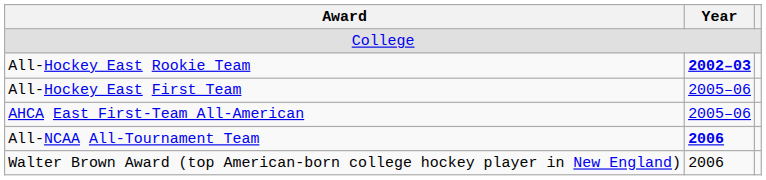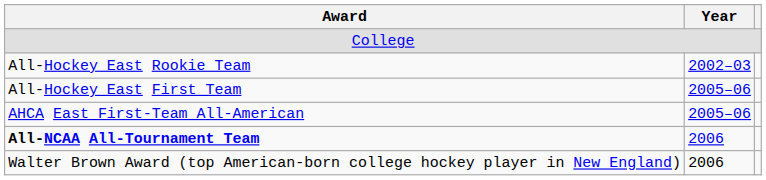(720, 65) bold -> (720, 65) normal
(134, 139) normal -> (134, 139) bold
(706, 139) bold -> (706, 139) normal
